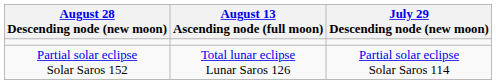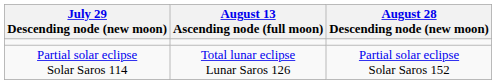columns swapped: (409, 21) <-> (87, 21)
